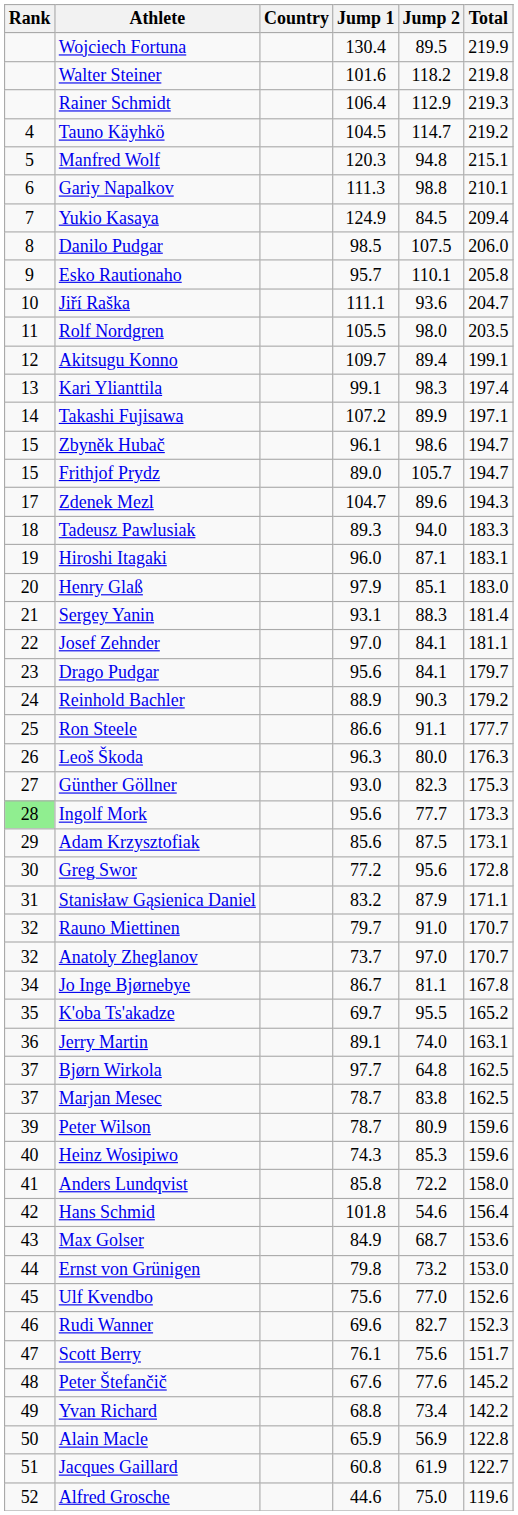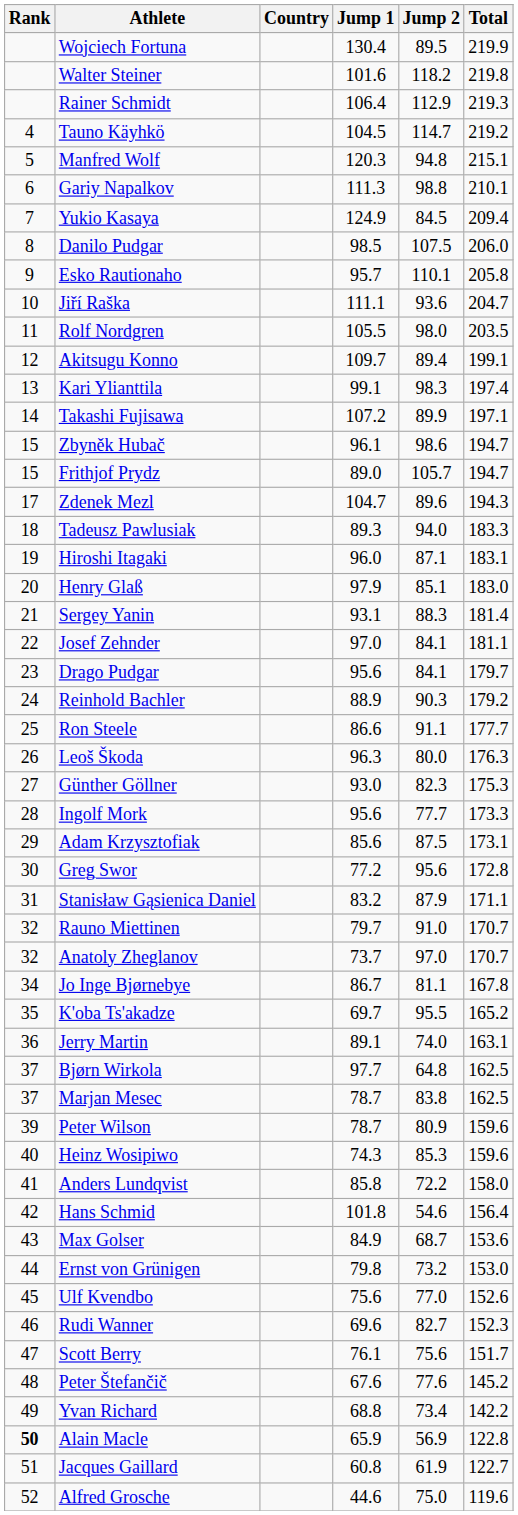(30, 814) lightgreen background -> (30, 814) no background
(30, 1439) normal -> (30, 1439) bold
